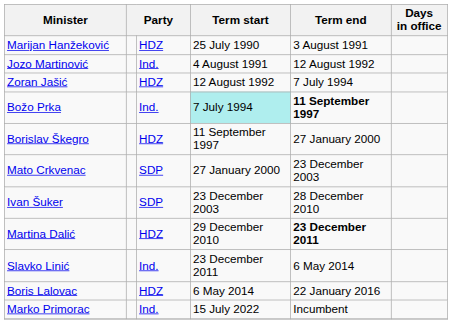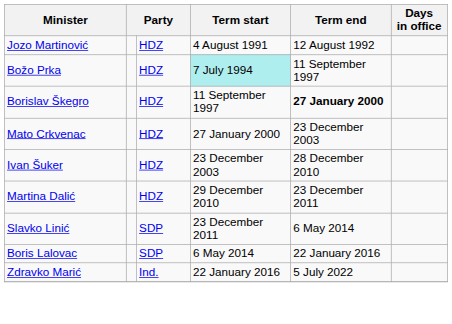- row: (58, 45)
(149, 63) Ind. -> (151, 45) HDZ
- row: (37, 82)
(149, 107) Ind. -> (151, 70) HDZ
(331, 107) bold -> (330, 70) normal
(337, 139) normal -> (338, 102) bold
(151, 170) SDP -> (151, 133) HDZ
(151, 202) SDP -> (151, 165) HDZ
(330, 234) bold -> (328, 197) normal
(149, 265) Ind. -> (151, 228) SDP
(151, 290) HDZ -> (151, 253) SDP
+ row: (44, 272)
- row: (48, 309)
